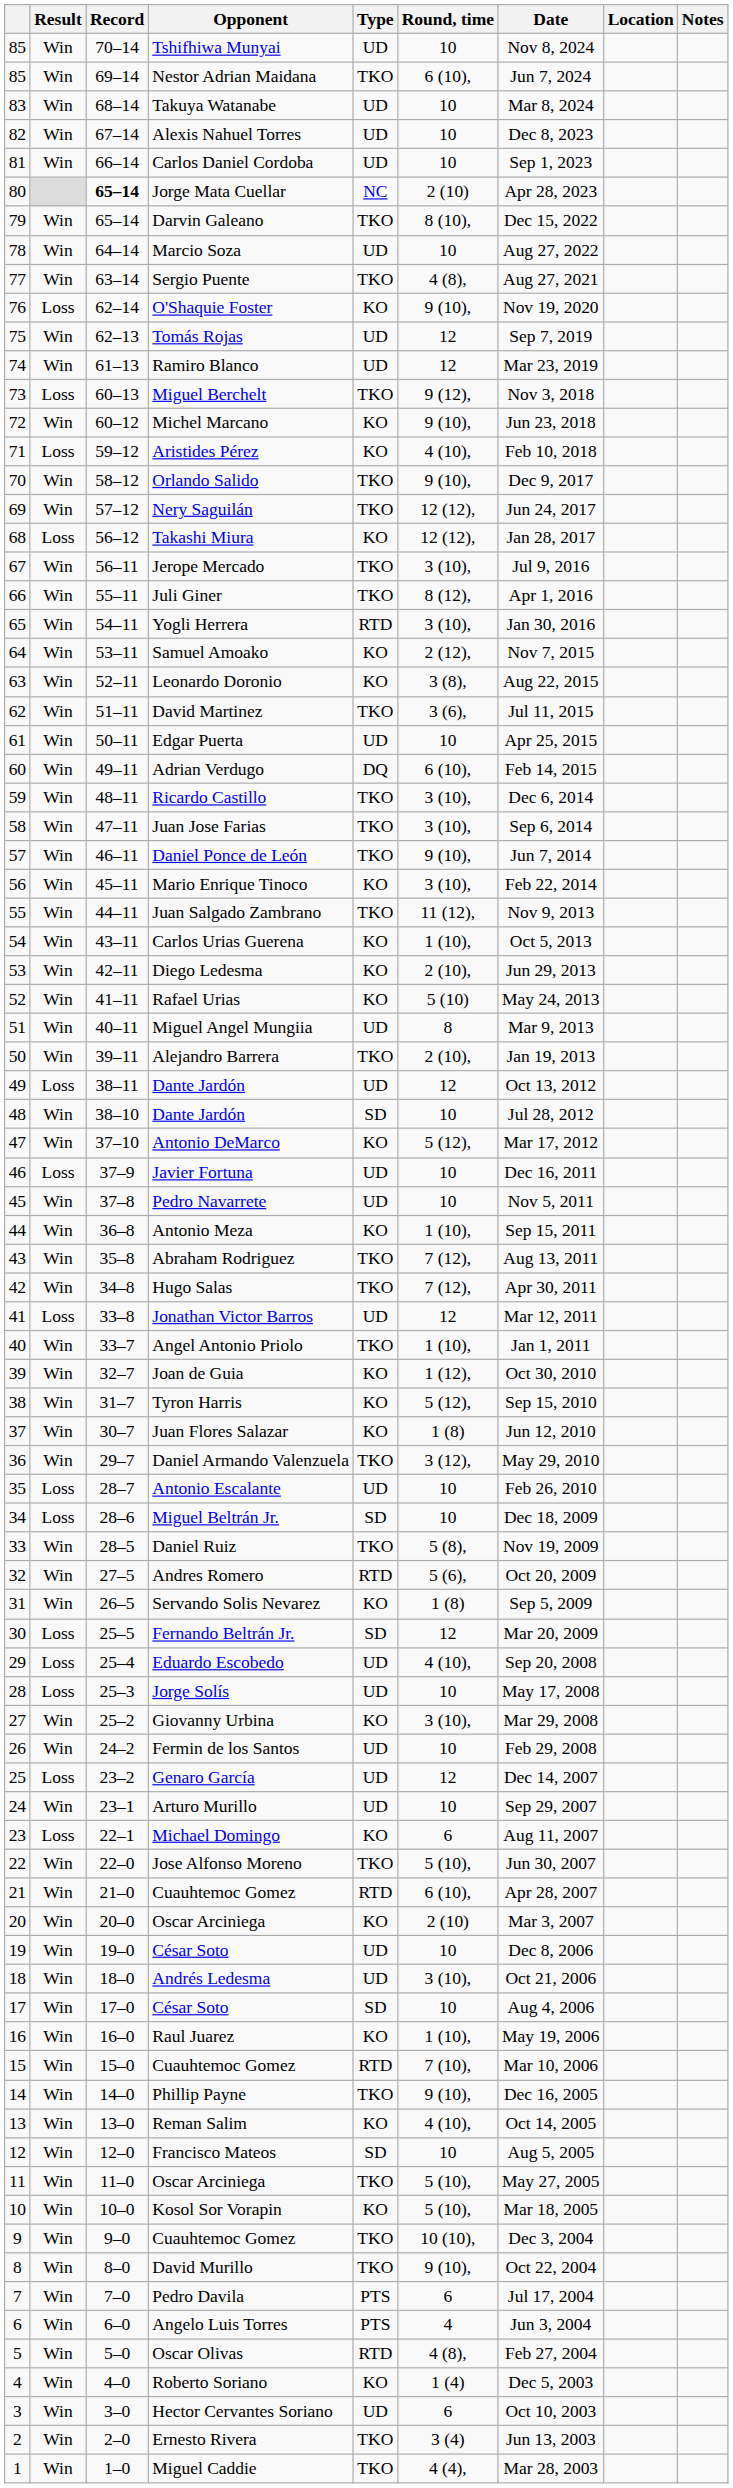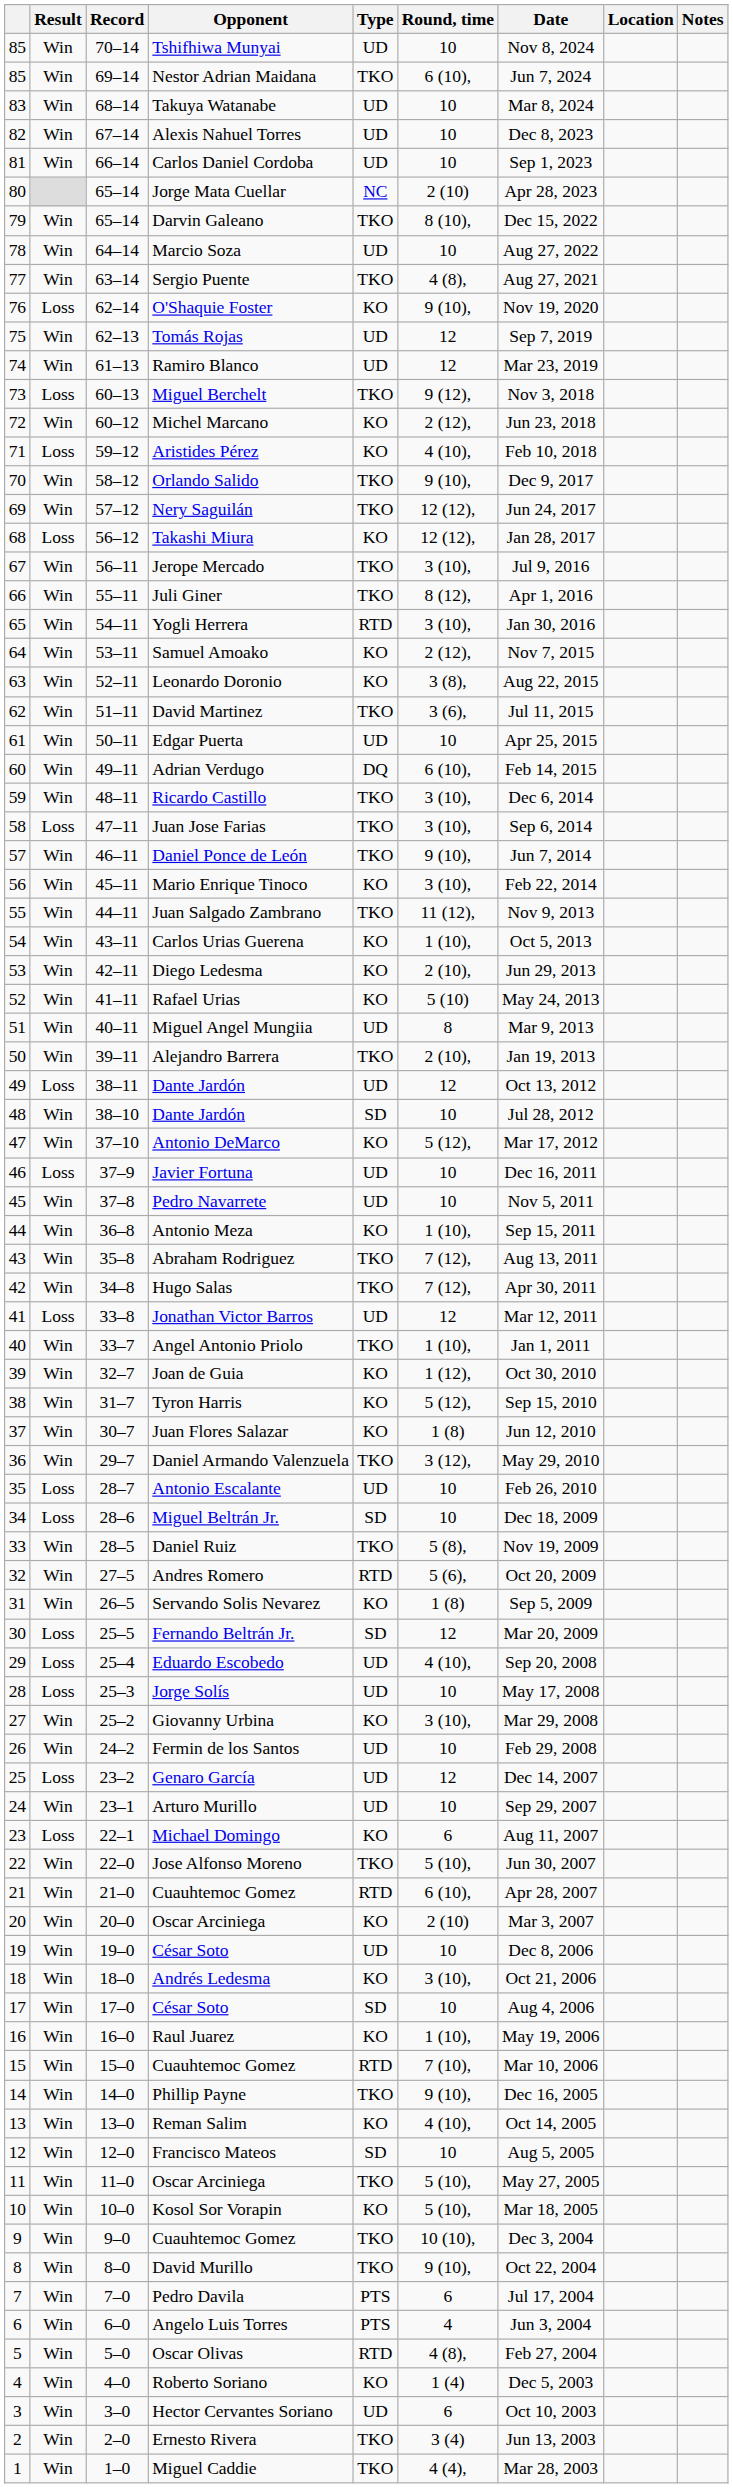(117, 192) bold -> (117, 192) normal
(448, 422) 9 (10), -> (448, 422) 2 (12),
(58, 826) Win -> (58, 826) Loss
(375, 1978) UD -> (375, 1978) KO
